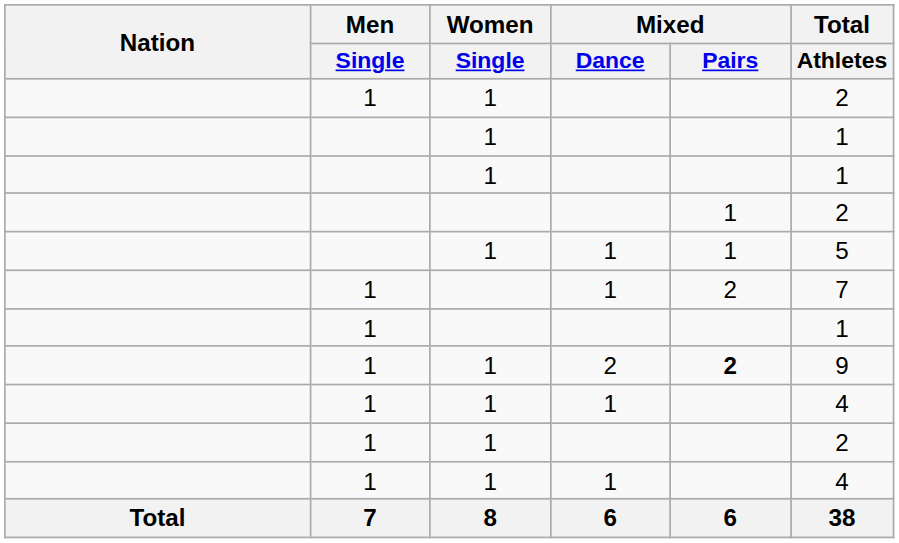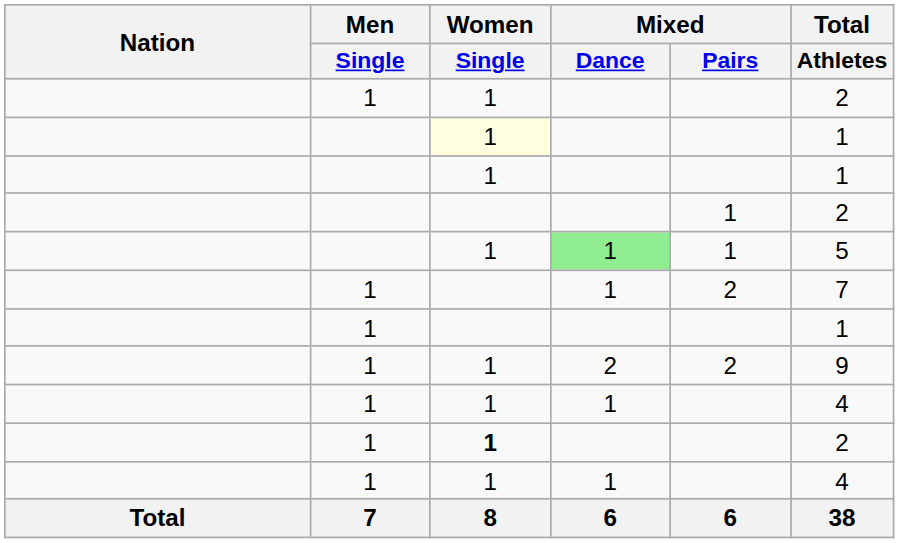(490, 137) no background -> (490, 137) lightyellow background
(610, 252) no background -> (610, 252) lightgreen background
(730, 366) bold -> (730, 366) normal
(490, 443) normal -> (490, 443) bold
